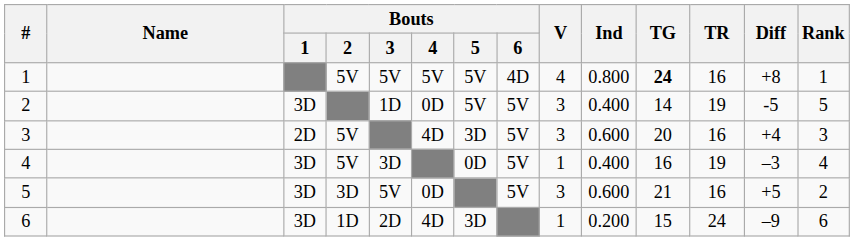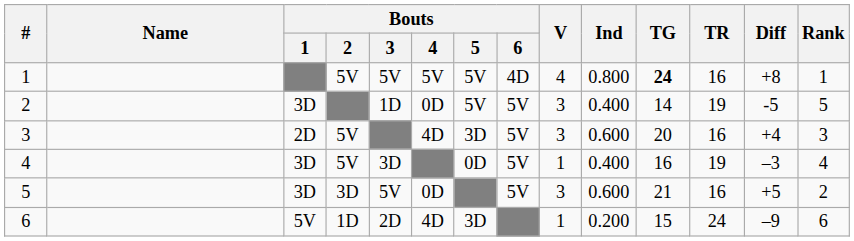(305, 221) 3D -> (305, 221) 5V
